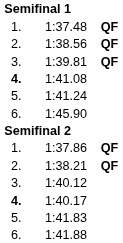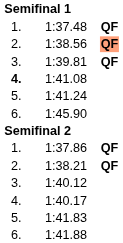(110, 44) no background -> (110, 44) lightsalmon background
(16, 200) bold -> (16, 200) normal
